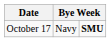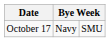(92, 29) bold -> (92, 29) normal
